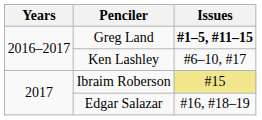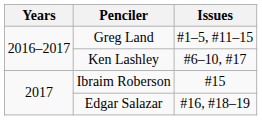(215, 37) bold -> (215, 37) normal
(215, 81) khaki background -> (215, 81) no background
